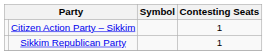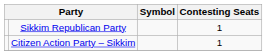rows swapped: (73, 43) <-> (73, 27)
